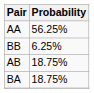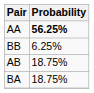(50, 29) normal -> (50, 29) bold
